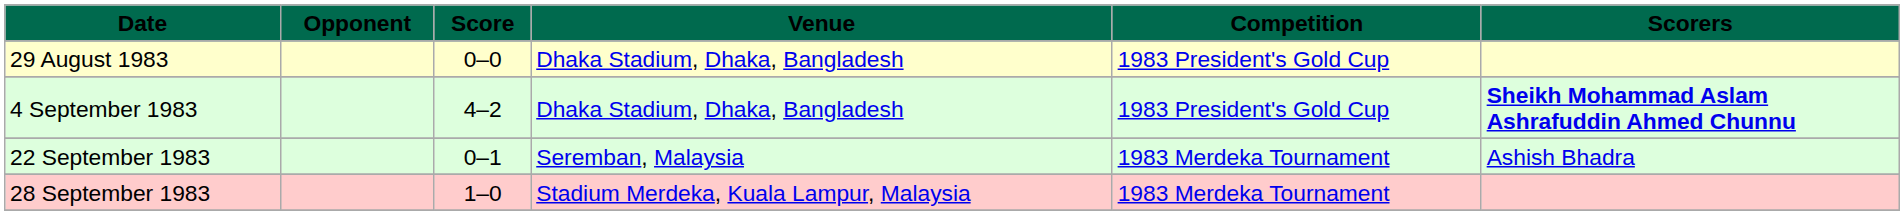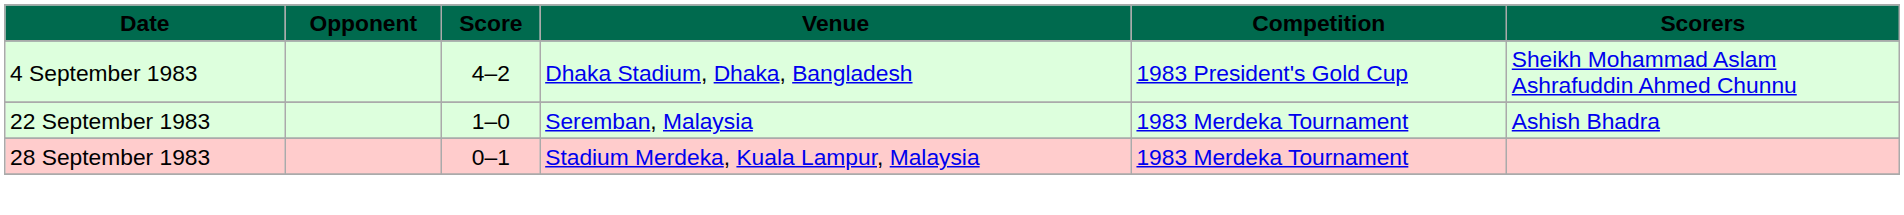- row: (89, 59)
(1641, 108) bold -> (1654, 72) normal
(483, 157) 0–1 -> (491, 121) 1–0
(483, 193) 1–0 -> (491, 157) 0–1
